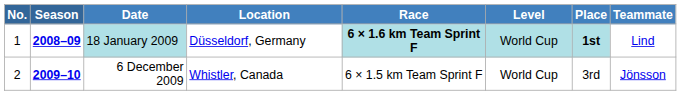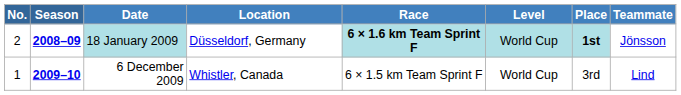(17, 41) 1 -> (17, 41) 2
(643, 41) Lind -> (643, 41) Jönsson
(17, 74) 2 -> (17, 74) 1
(643, 74) Jönsson -> (643, 74) Lind
